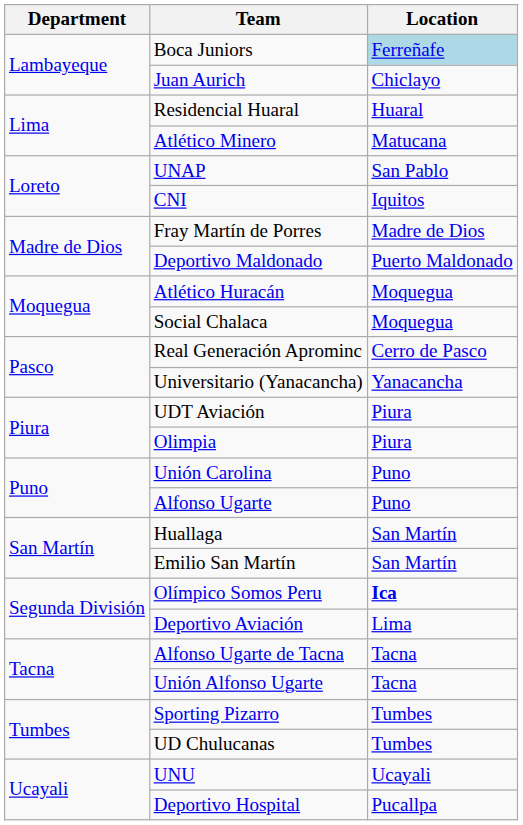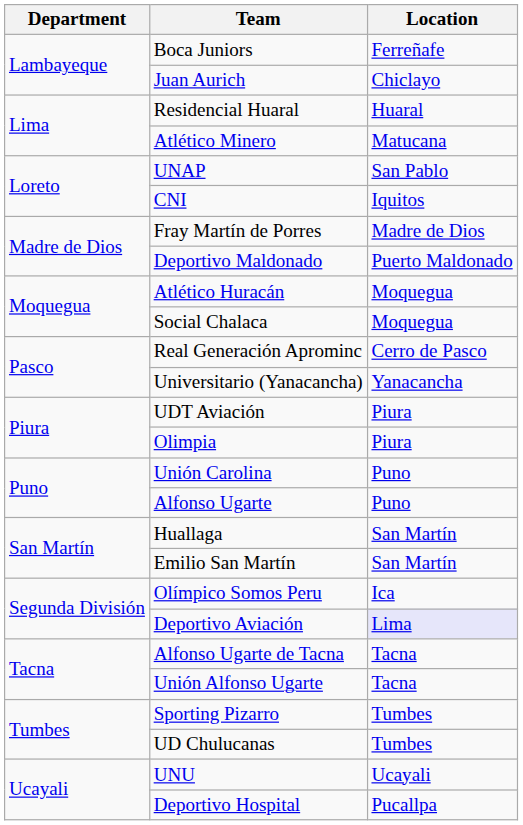(408, 49) lightblue background -> (408, 49) no background
(384, 593) bold -> (383, 593) normal
(392, 623) no background -> (392, 623) lavender background
